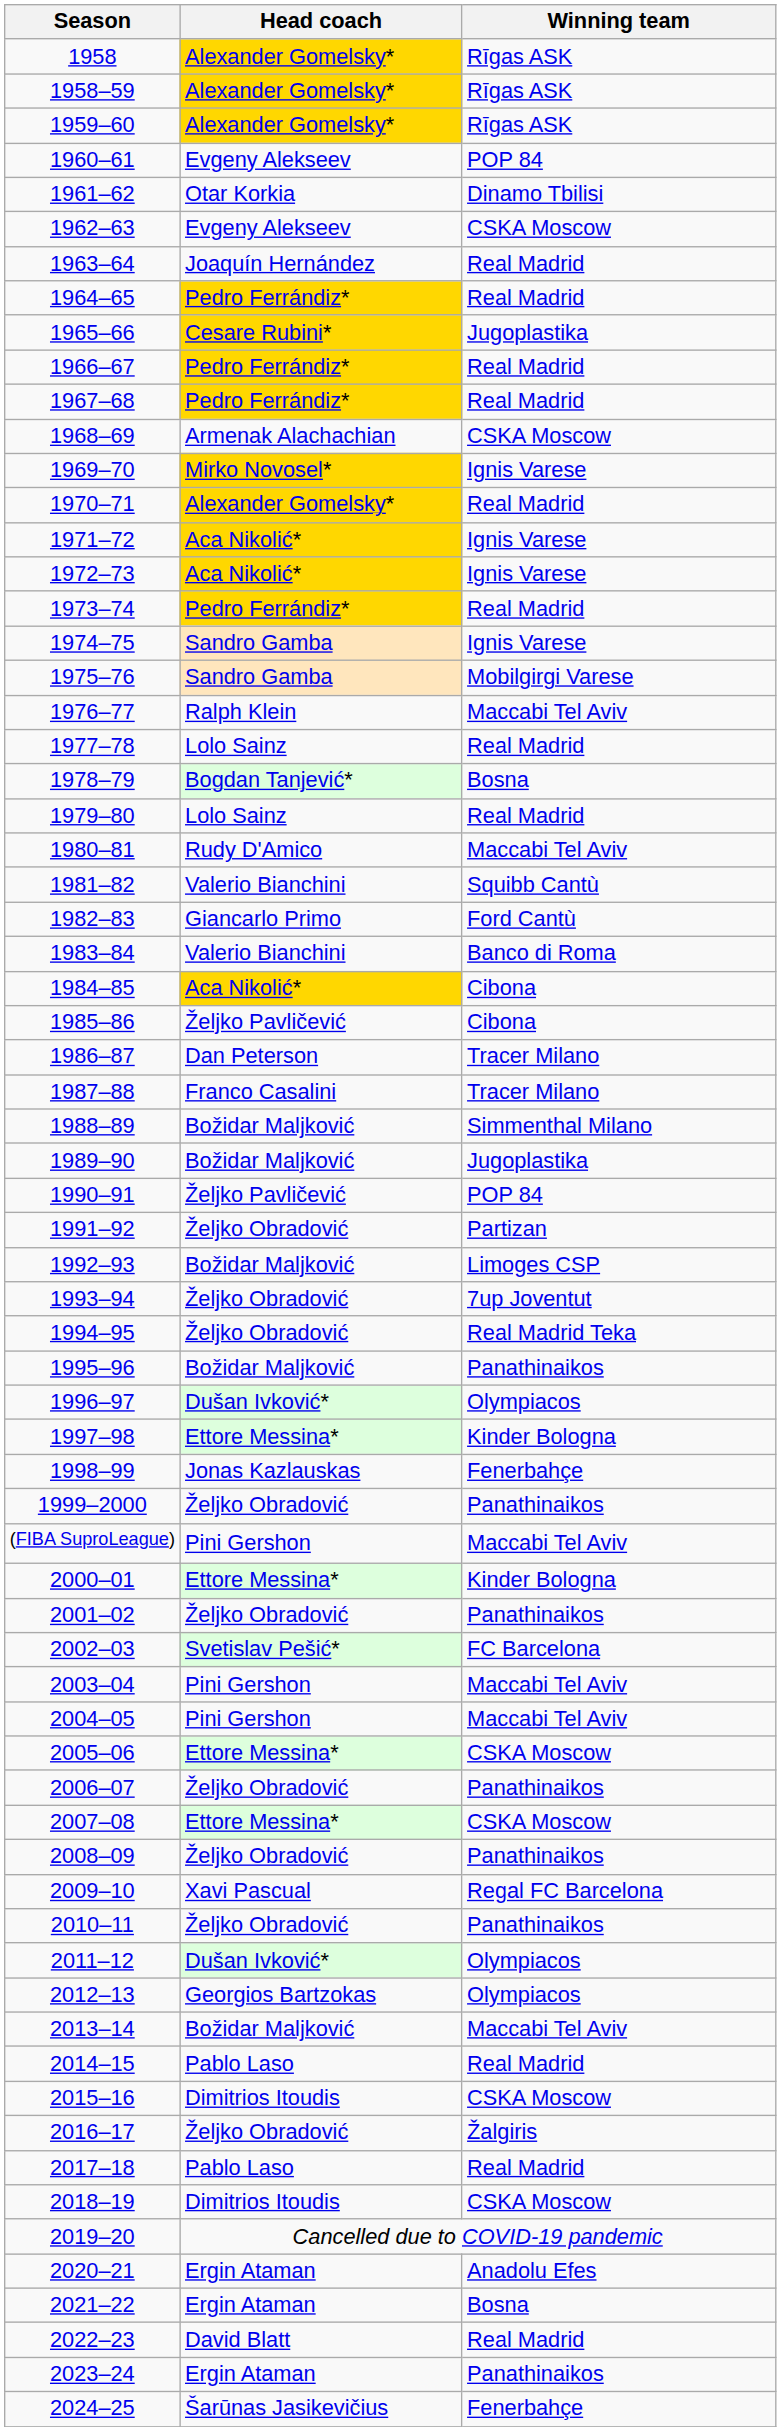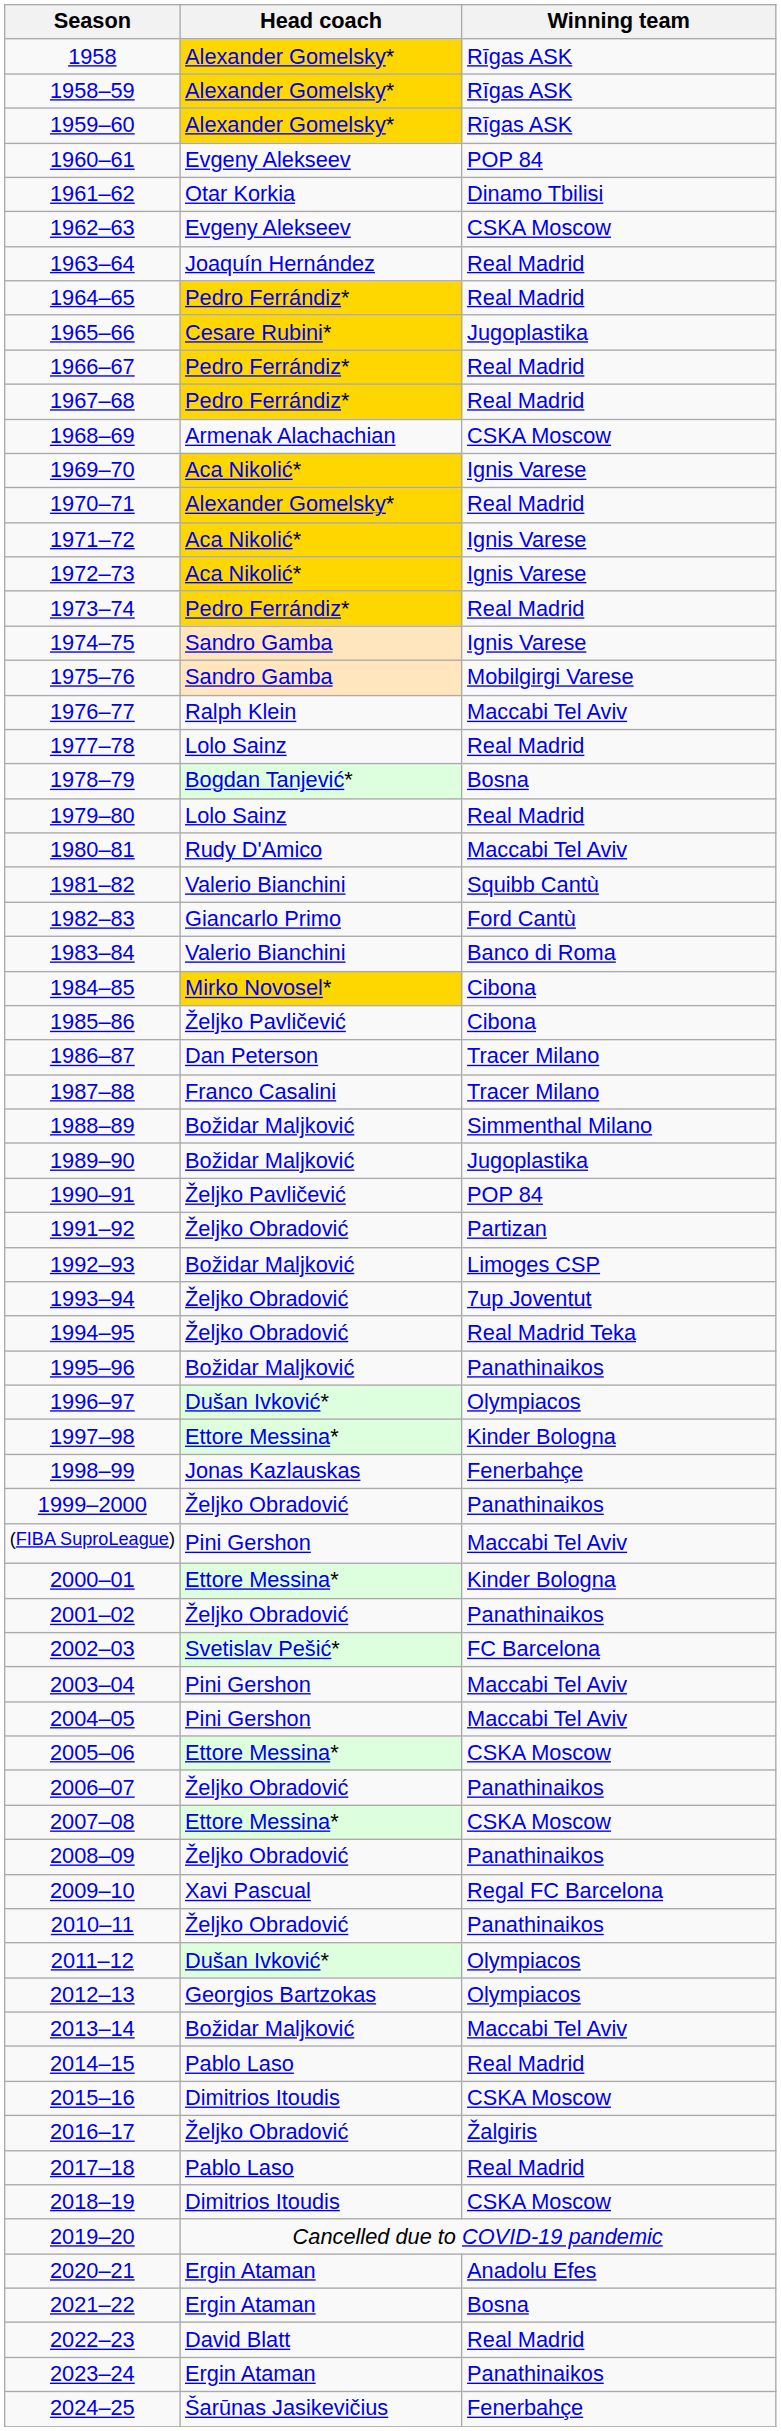(258, 470) Mirko Novosel* -> (243, 470) Aca Nikolić*
(243, 988) Aca Nikolić* -> (258, 988) Mirko Novosel*
